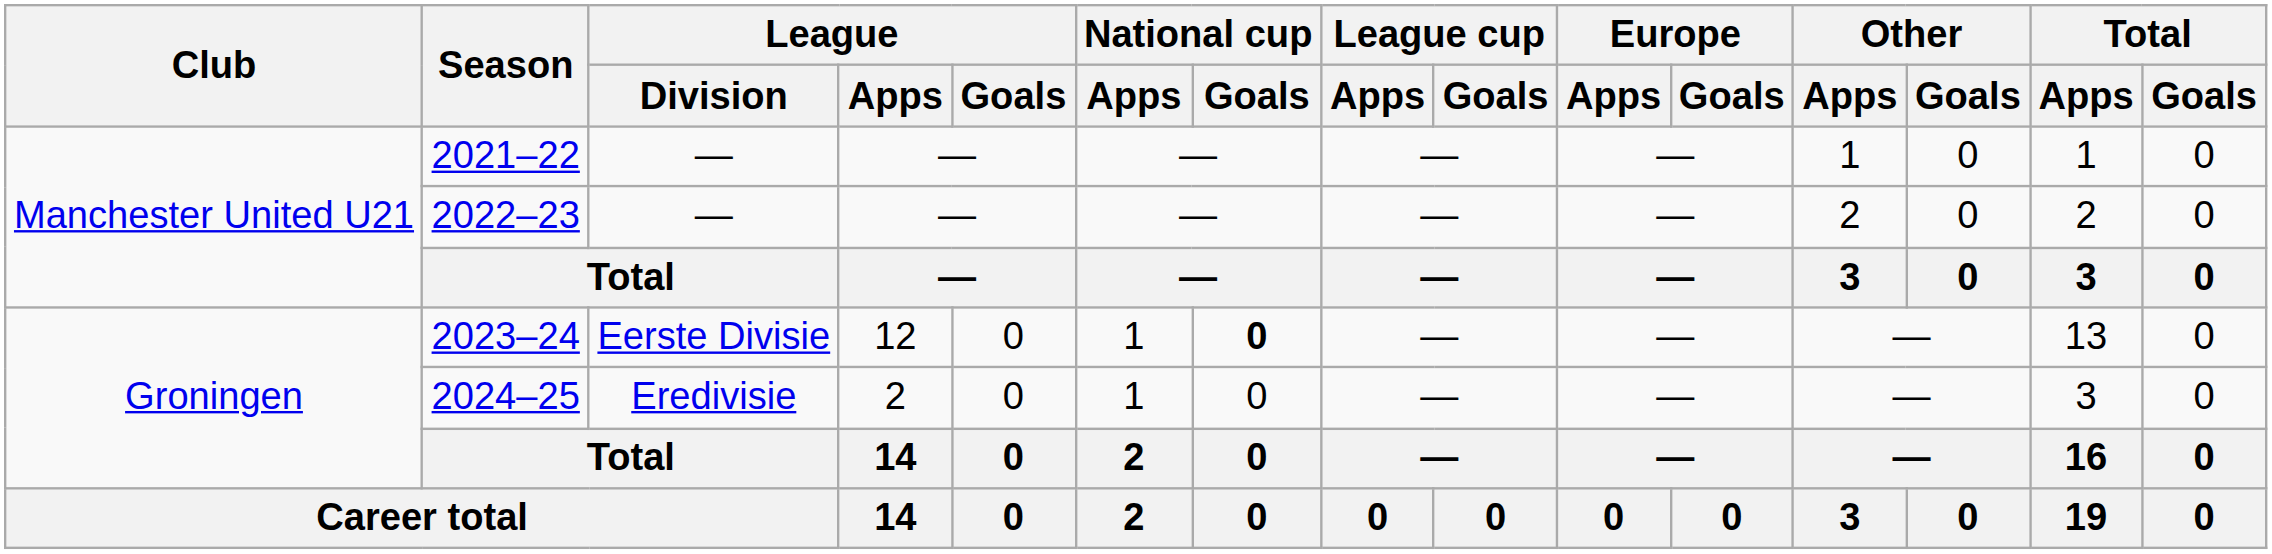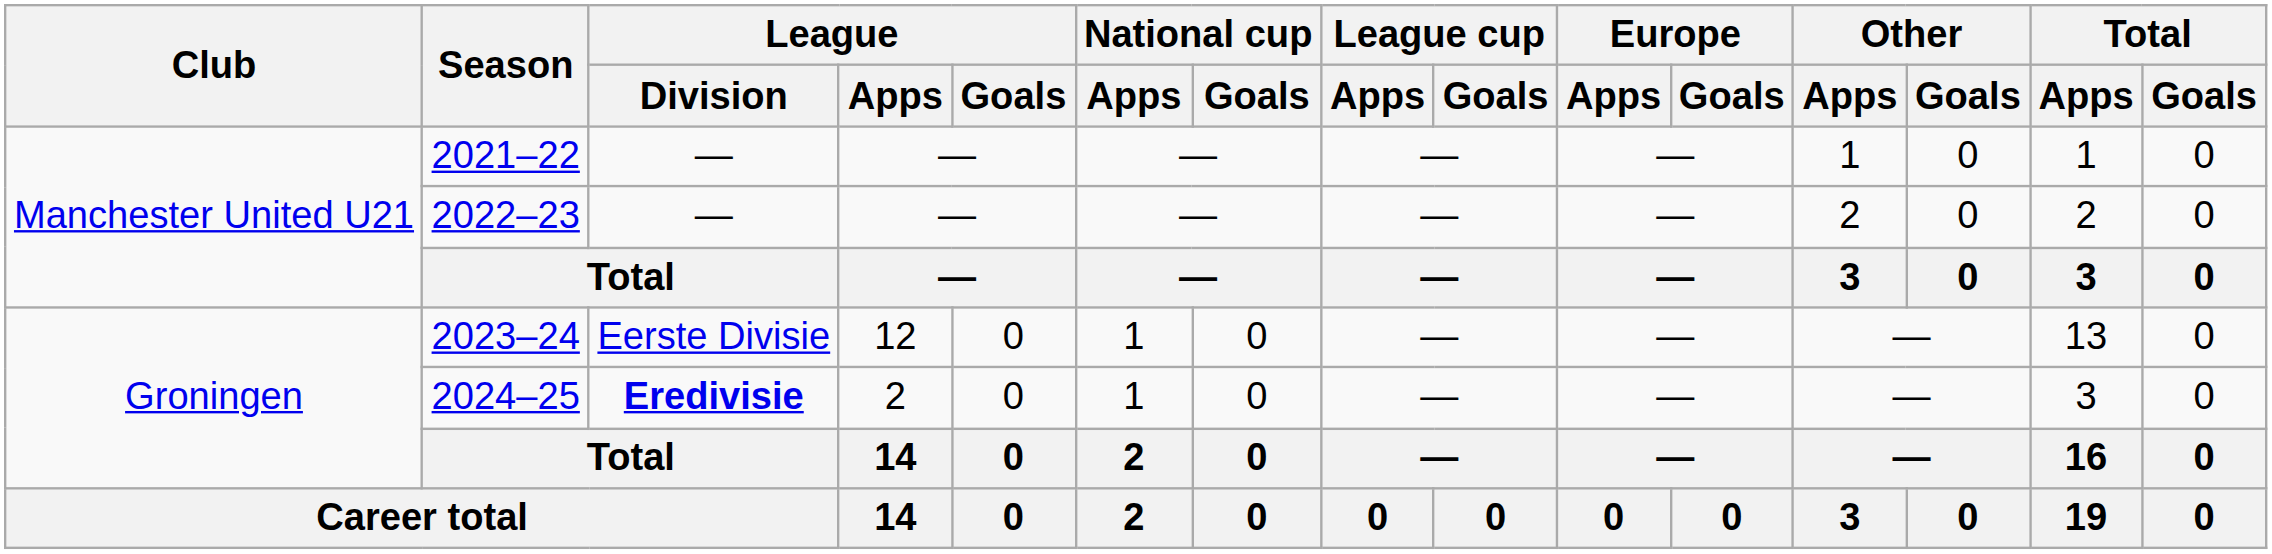(1257, 336) bold -> (1257, 336) normal
(714, 397) normal -> (714, 397) bold
